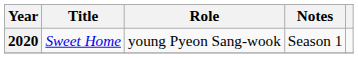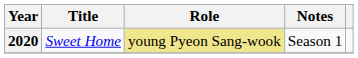(204, 40) no background -> (204, 40) khaki background
